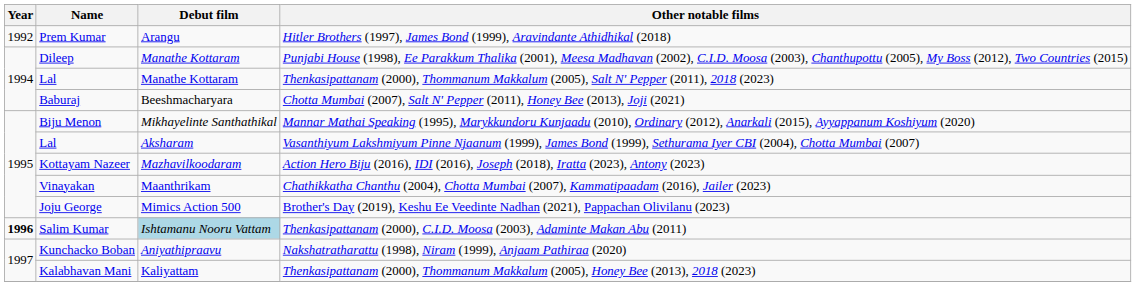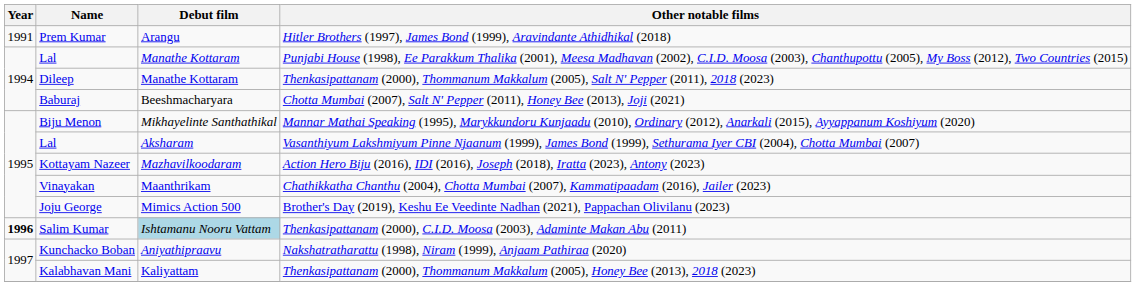(20, 36) 1992 -> (20, 36) 1991
(56, 57) Dileep -> (48, 57) Lal
(48, 79) Lal -> (56, 79) Dileep
